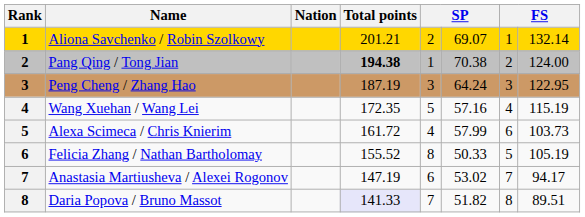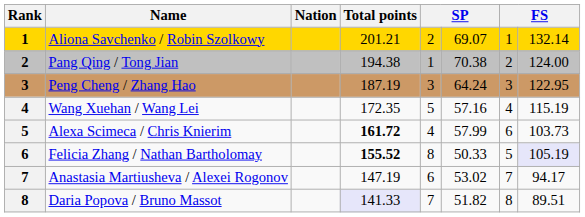(380, 62) bold -> (380, 62) normal
(380, 131) normal -> (380, 131) bold
(380, 154) normal -> (380, 154) bold
(549, 154) no background -> (549, 154) lavender background
